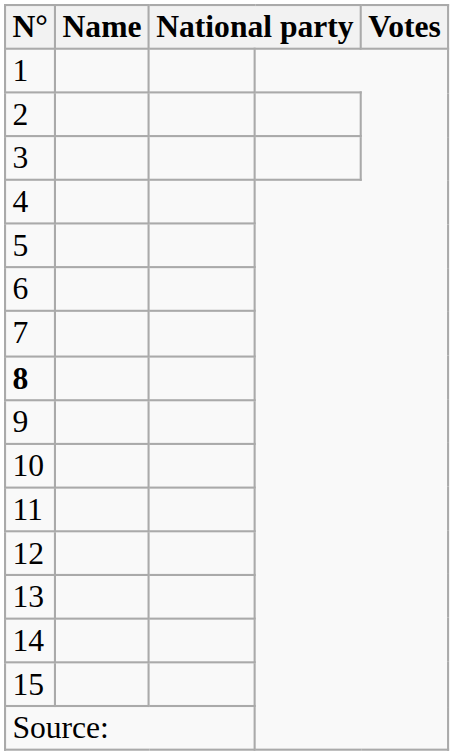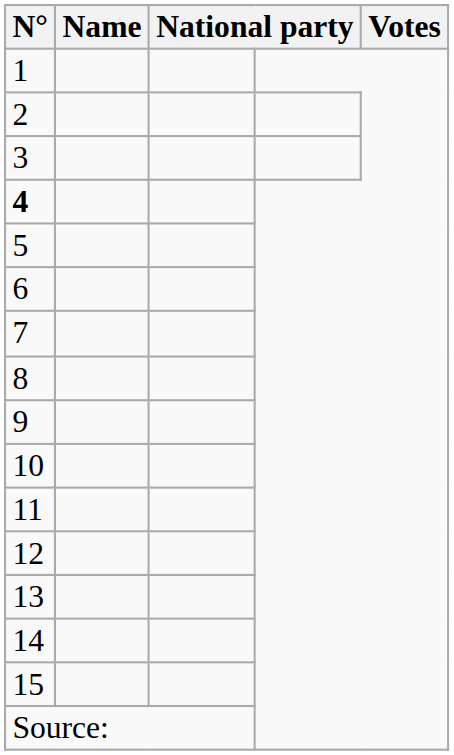(20, 201) normal -> (20, 201) bold
(20, 377) bold -> (20, 377) normal
